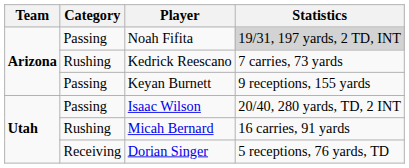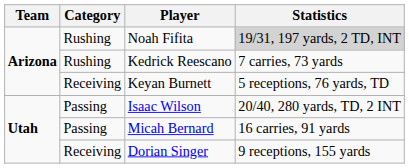(85, 38) Passing -> (87, 38) Rushing
(85, 83) Passing -> (92, 83) Receiving
(304, 83) 9 receptions, 155 yards -> (314, 83) 5 receptions, 76 yards, TD
(87, 128) Rushing -> (85, 128) Passing
(314, 151) 5 receptions, 76 yards, TD -> (304, 151) 9 receptions, 155 yards
